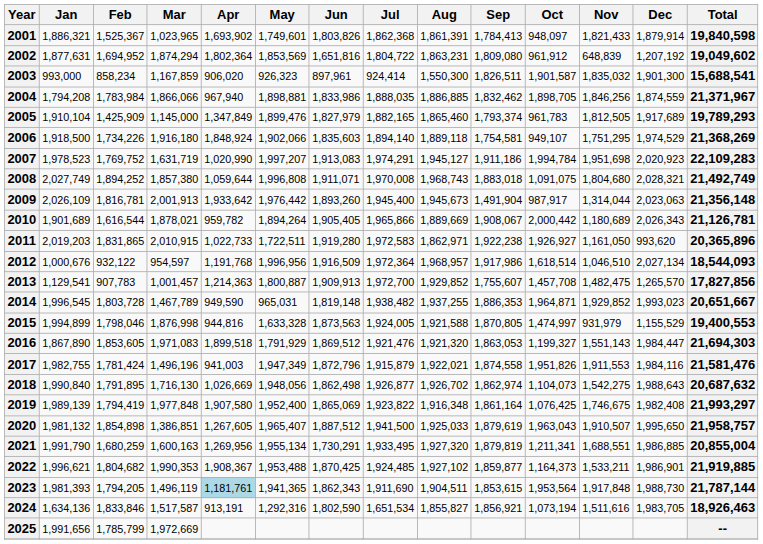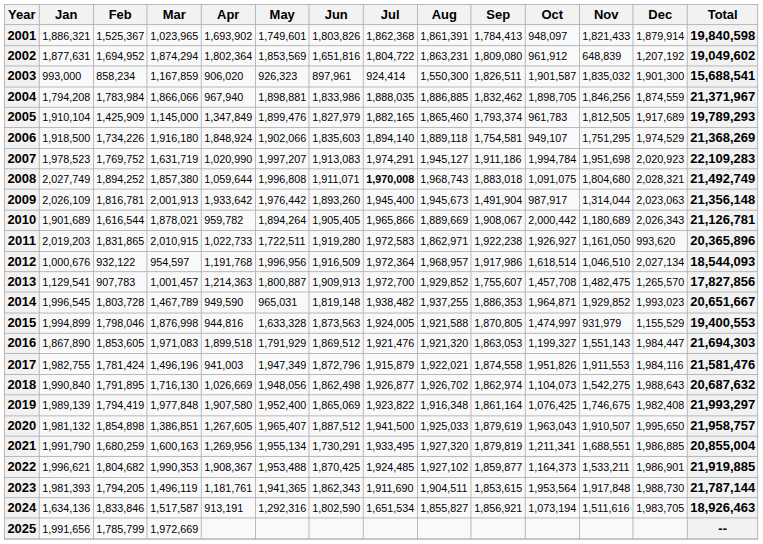(390, 180) normal -> (390, 179) bold
(228, 488) lightblue background -> (228, 488) no background
